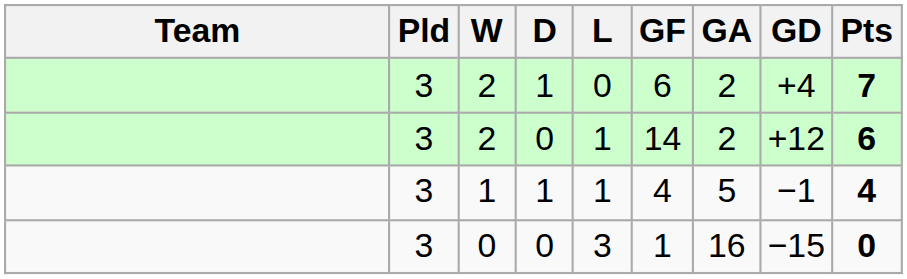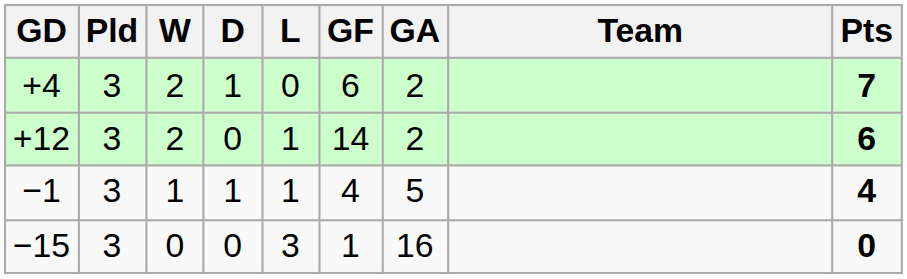columns swapped: (197, 31) <-> (796, 31)
